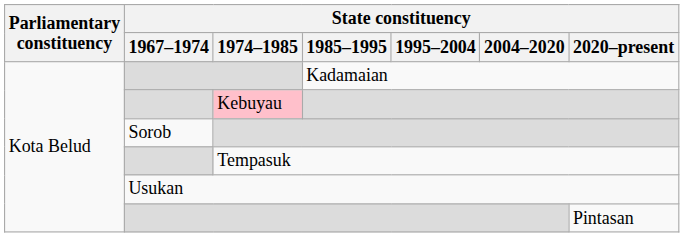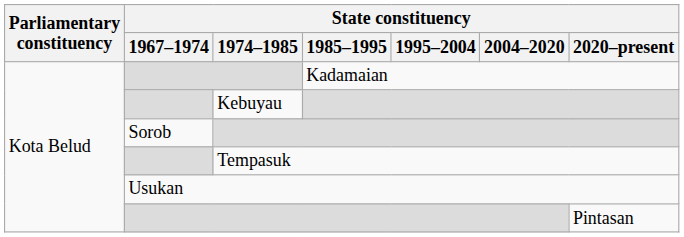(250, 103) pink background -> (250, 103) no background
